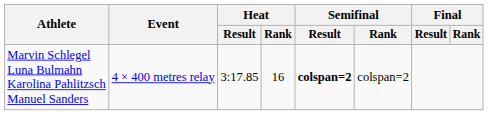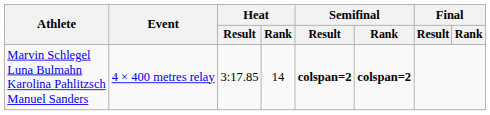(278, 77) 16 -> (278, 77) 14
(383, 77) normal -> (384, 77) bold
